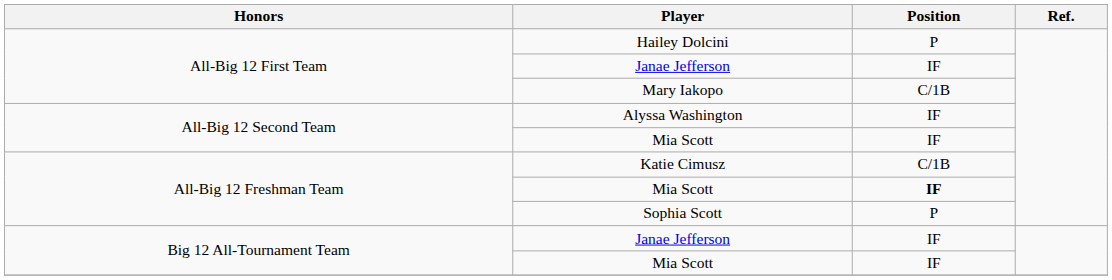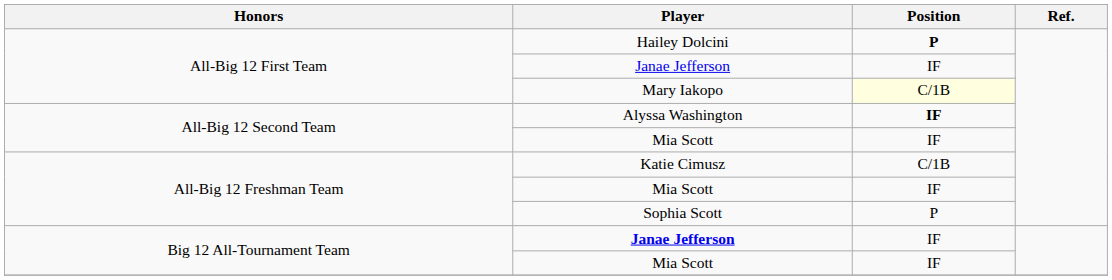(934, 41) normal -> (934, 41) bold
(934, 90) no background -> (934, 90) lightyellow background
(934, 115) normal -> (934, 115) bold
(934, 189) bold -> (934, 189) normal
(683, 238) normal -> (683, 238) bold
